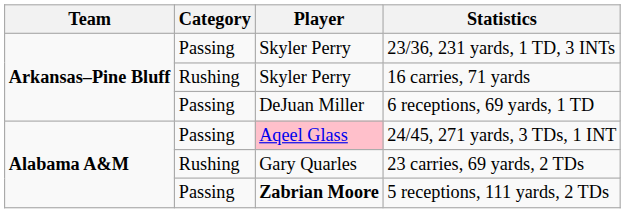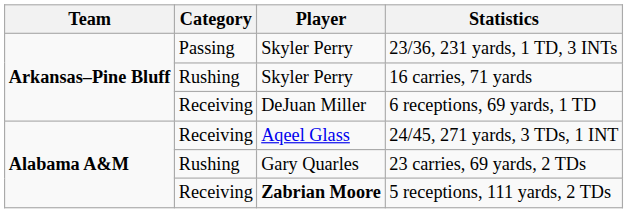(207, 105) Passing -> (216, 105) Receiving
(207, 134) Passing -> (216, 134) Receiving
(303, 134) pink background -> (306, 134) no background
(207, 192) Passing -> (216, 192) Receiving
